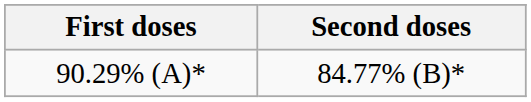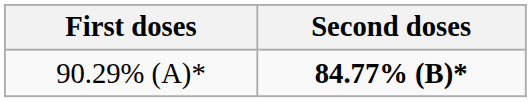(391, 72) normal -> (391, 72) bold
